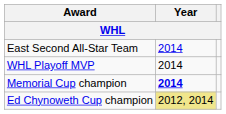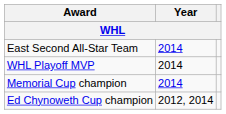(170, 83) bold -> (170, 83) normal
(186, 100) khaki background -> (186, 100) no background
